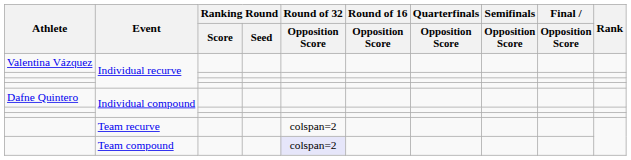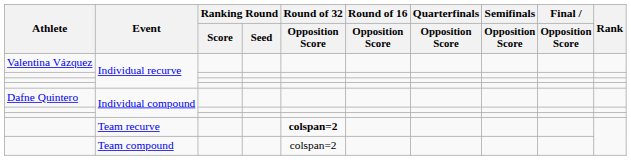(313, 127) normal -> (313, 127) bold
(313, 146) lavender background -> (313, 146) no background
